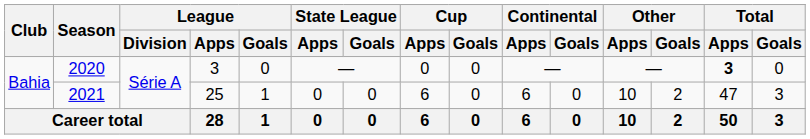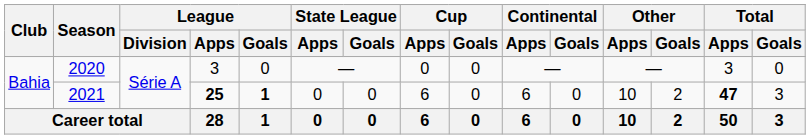(728, 69) bold -> (728, 69) normal
(215, 95) normal -> (215, 95) bold
(265, 95) normal -> (265, 95) bold
(728, 95) normal -> (728, 95) bold
